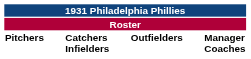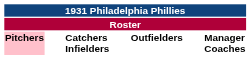(24, 38) no background -> (24, 38) pink background
